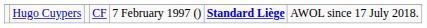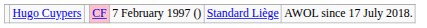(99, 13) no background -> (99, 13) pink background
(246, 13) bold -> (243, 13) normal
